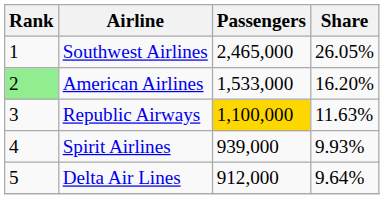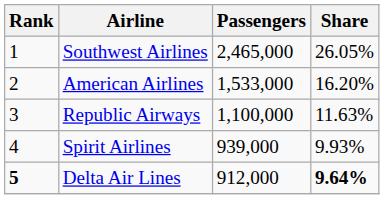(14, 83) lightgreen background -> (14, 83) no background
(255, 115) gold background -> (255, 115) no background
(14, 178) normal -> (14, 178) bold
(340, 178) normal -> (341, 178) bold
